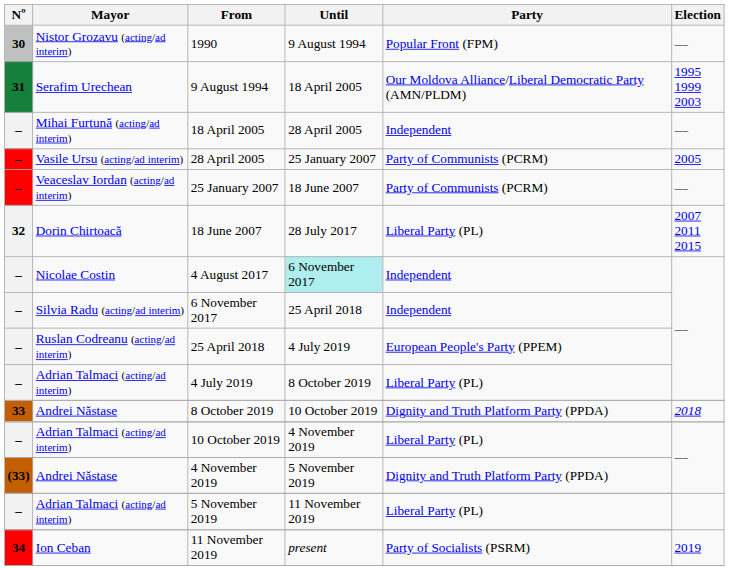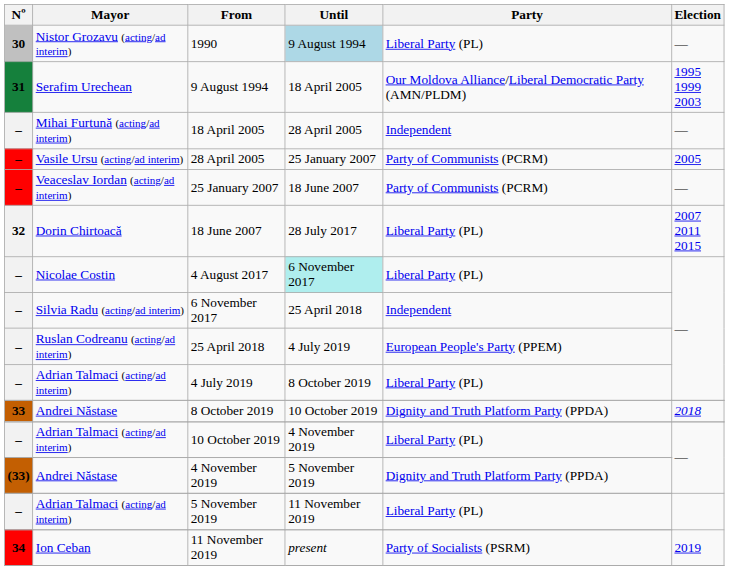(327, 43) no background -> (327, 43) lightblue background
(442, 43) Popular Front (FPM) -> (434, 43) Liberal Party (PL)
(418, 274) Independent -> (434, 274) Liberal Party (PL)
